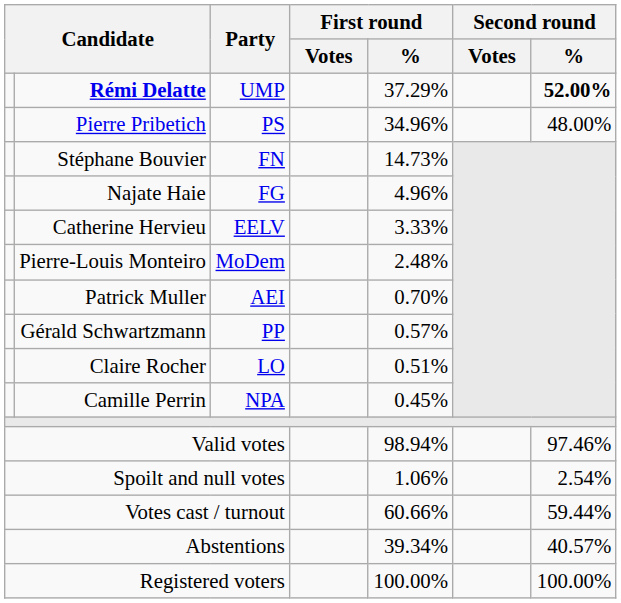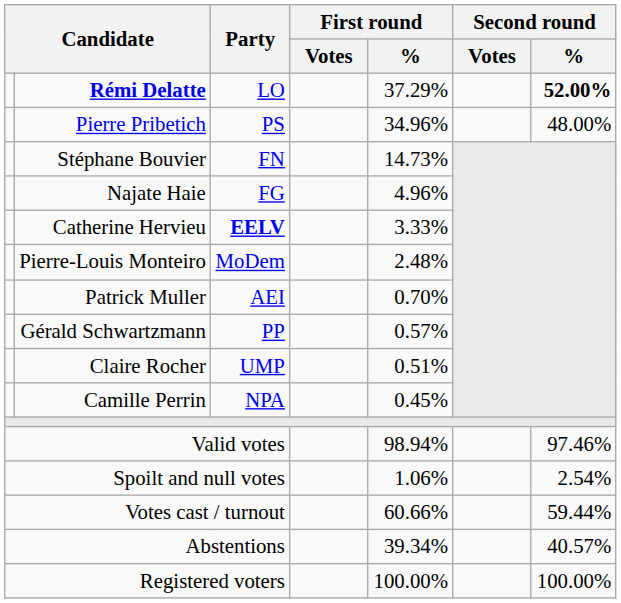(262, 90) UMP -> (271, 90) LO
(259, 227) normal -> (258, 227) bold
(271, 365) LO -> (262, 365) UMP
